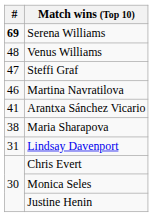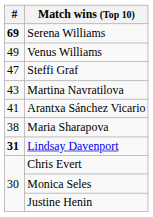(13, 52) 48 -> (13, 52) 49
(13, 89) 46 -> (13, 89) 43
(13, 146) normal -> (13, 146) bold
